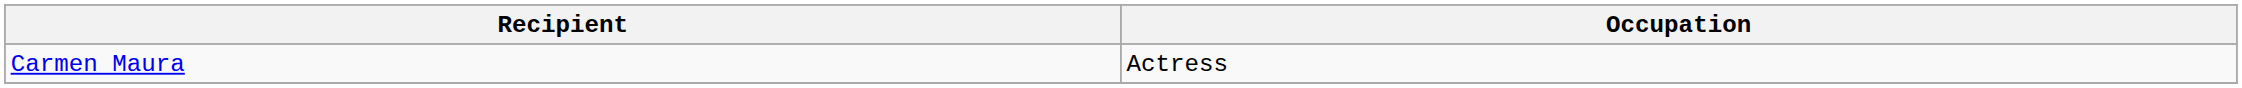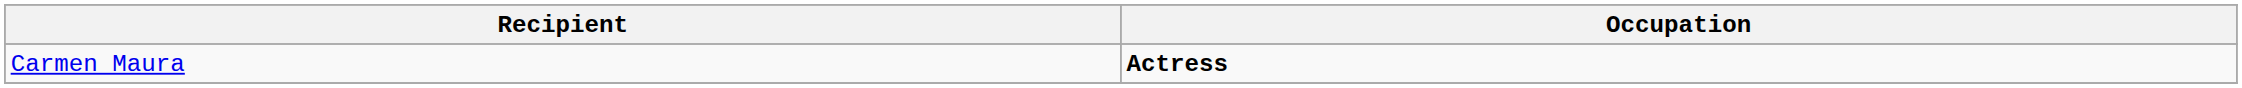(1177, 64) normal -> (1177, 64) bold
